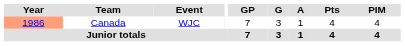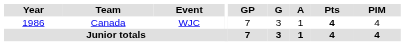(33, 22) lightsalmon background -> (33, 22) no background
(332, 22) normal -> (332, 22) bold
